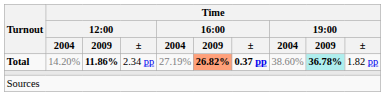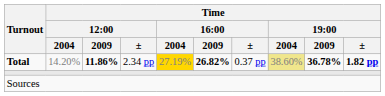(175, 62) no background -> (175, 62) gold background
(213, 62) lightsalmon background -> (213, 62) no background
(251, 62) bold -> (250, 62) normal
(288, 62) no background -> (286, 62) khaki background
(325, 62) paleturquoise background -> (324, 62) no background
(363, 62) normal -> (362, 62) bold
